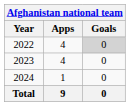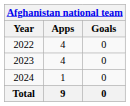(104, 45) lightgrey background -> (104, 45) no background
